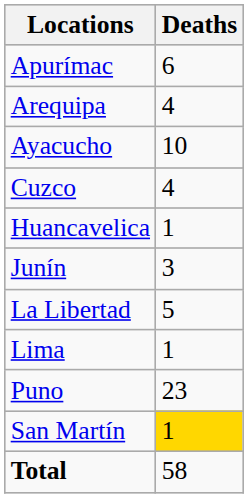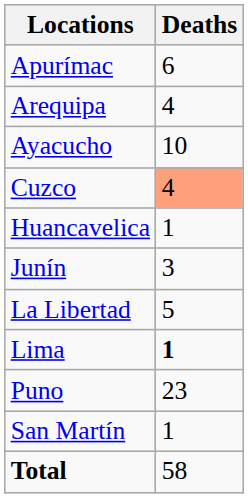(168, 187) no background -> (168, 187) lightsalmon background
(168, 349) normal -> (168, 349) bold
(168, 430) gold background -> (168, 430) no background
